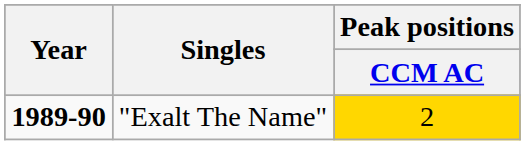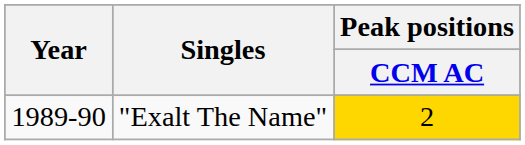(59, 116) bold -> (59, 116) normal
